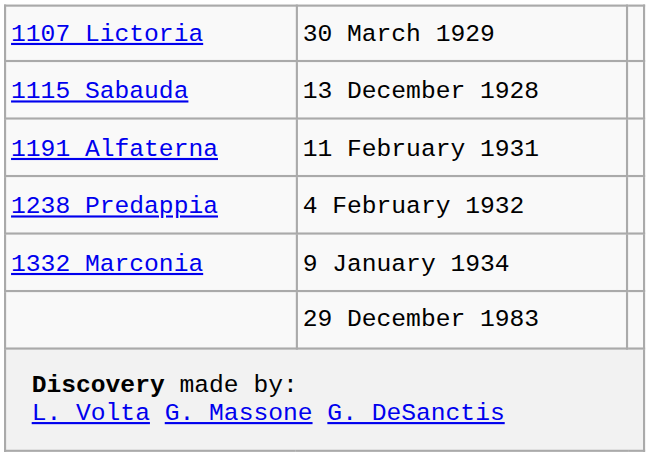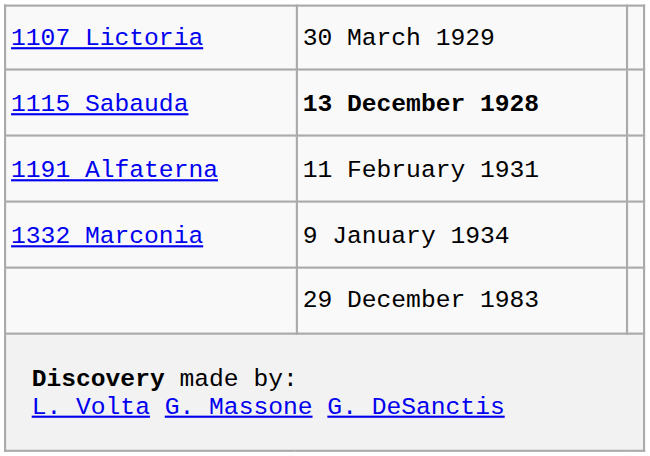(421, 91) normal -> (421, 103) bold
- row: (115, 205)
